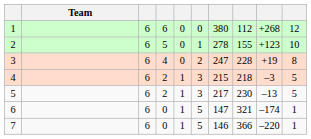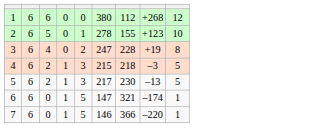- column: (80, 12)
